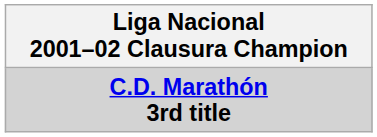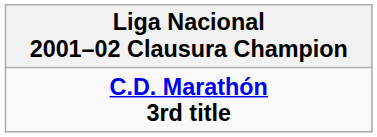(189, 99) lightgrey background -> (189, 99) no background
